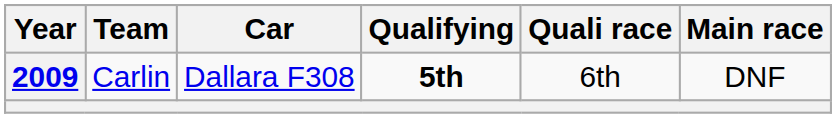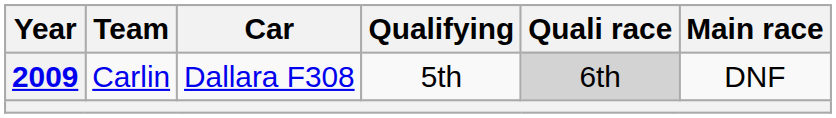(441, 76) bold -> (441, 76) normal
(600, 76) no background -> (600, 76) lightgrey background
